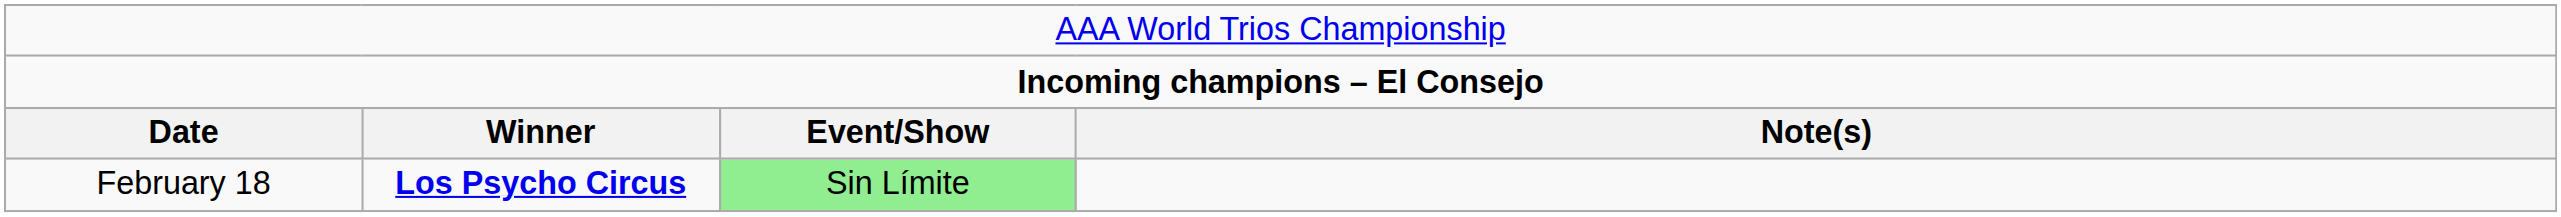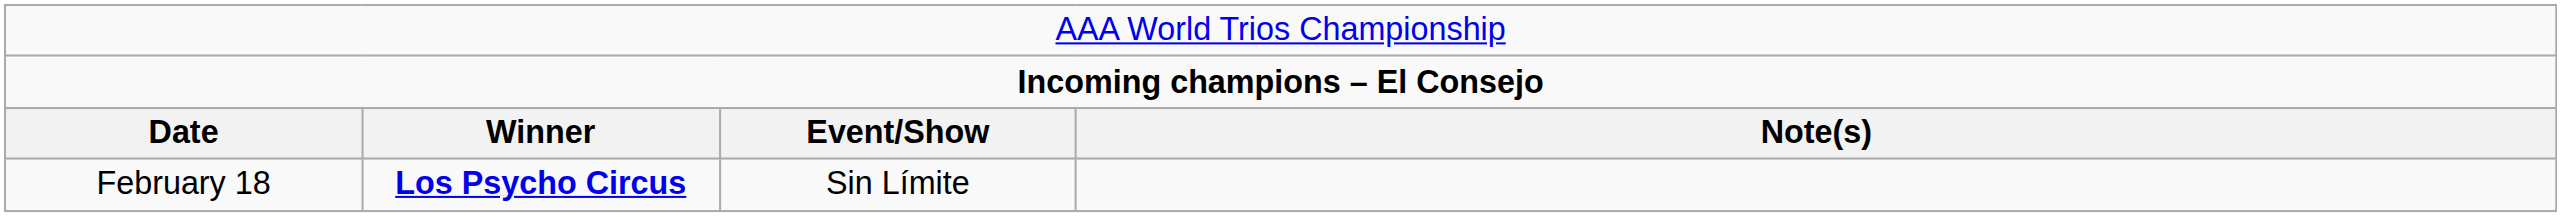(898, 183) lightgreen background -> (898, 183) no background
